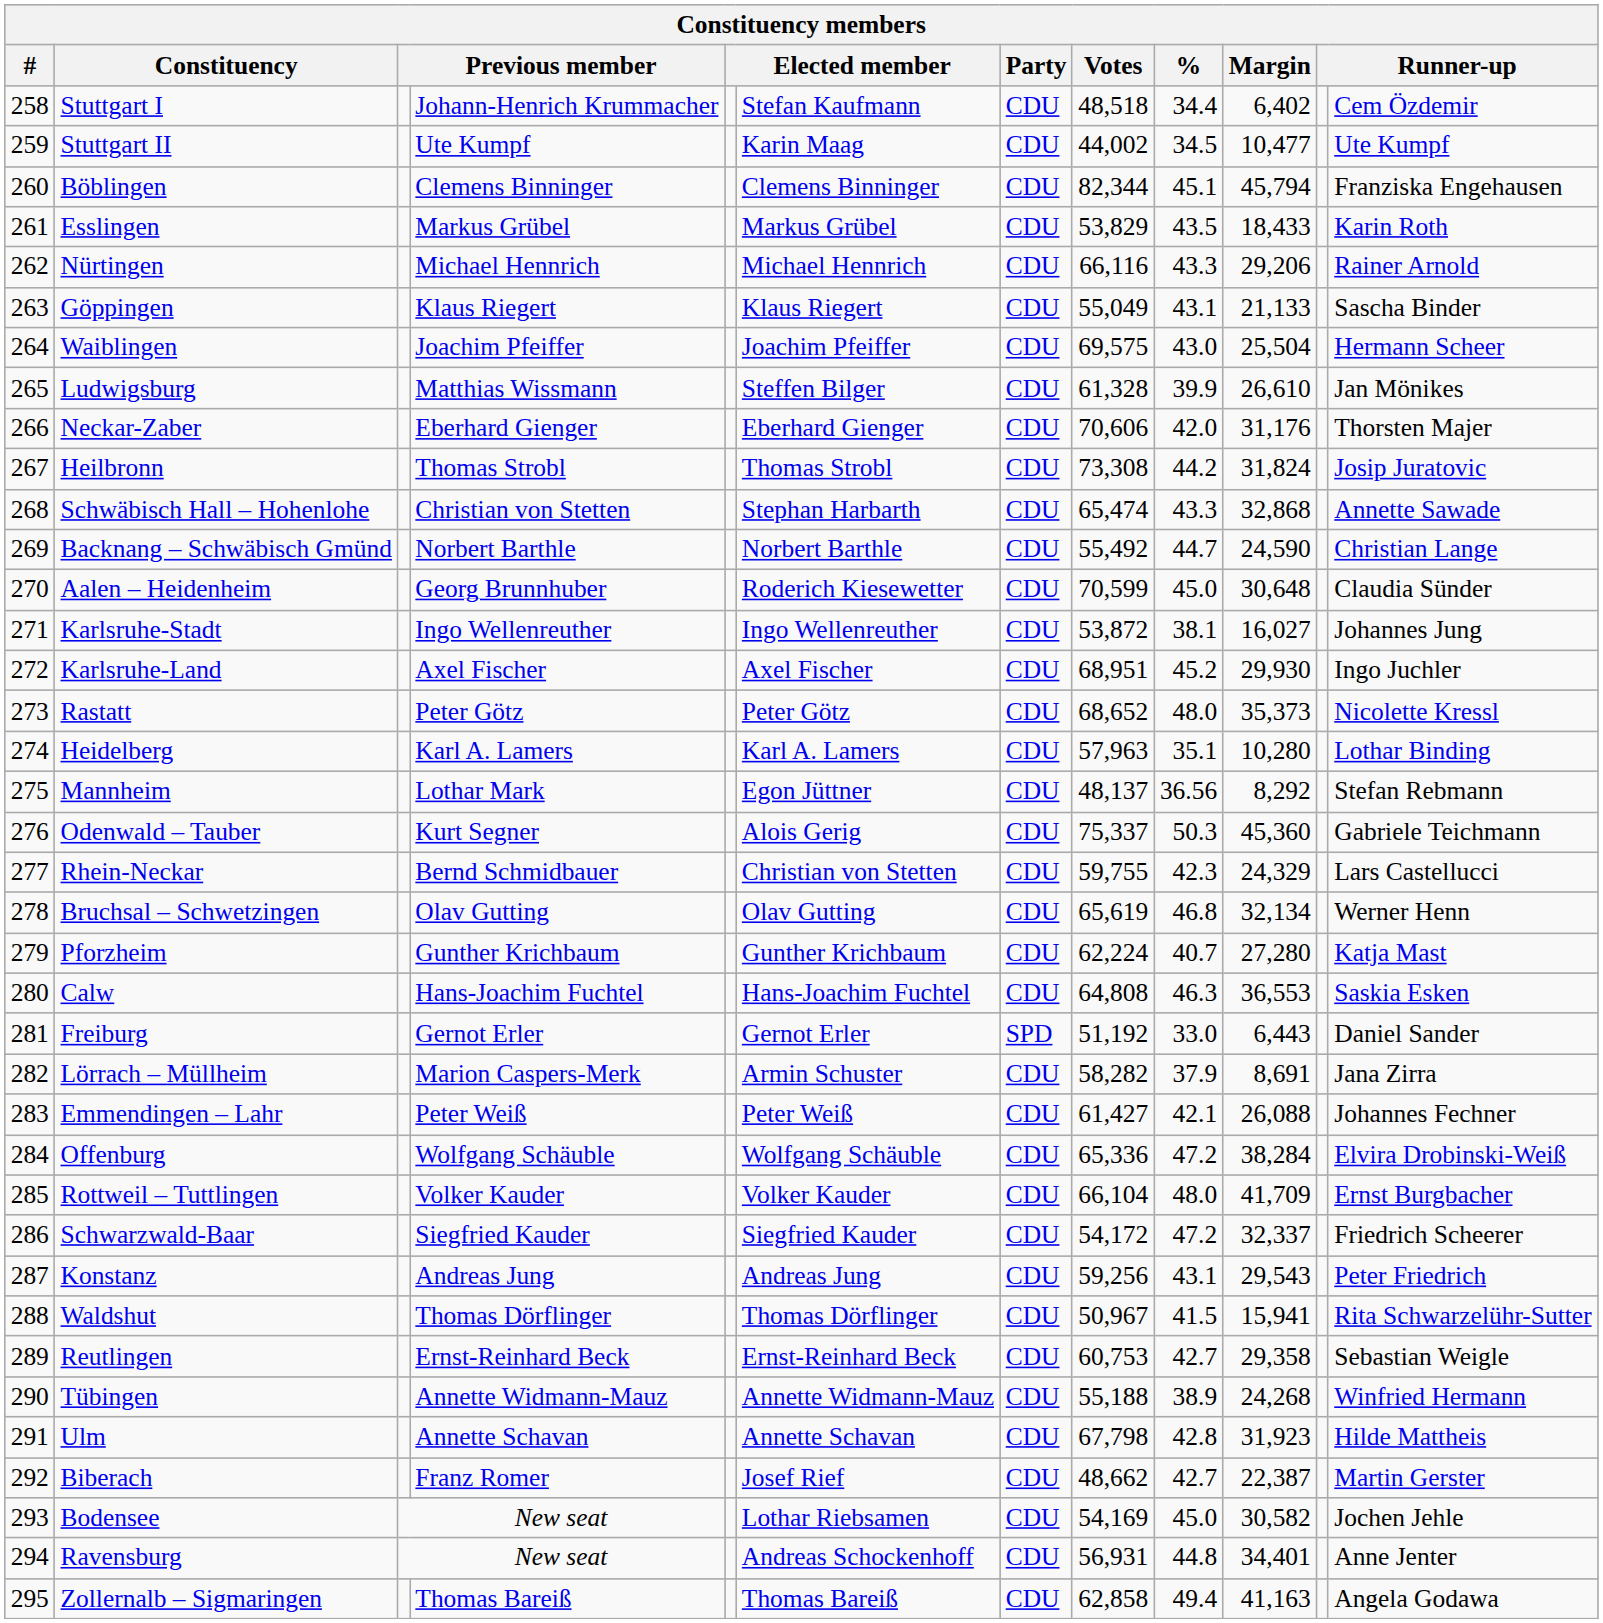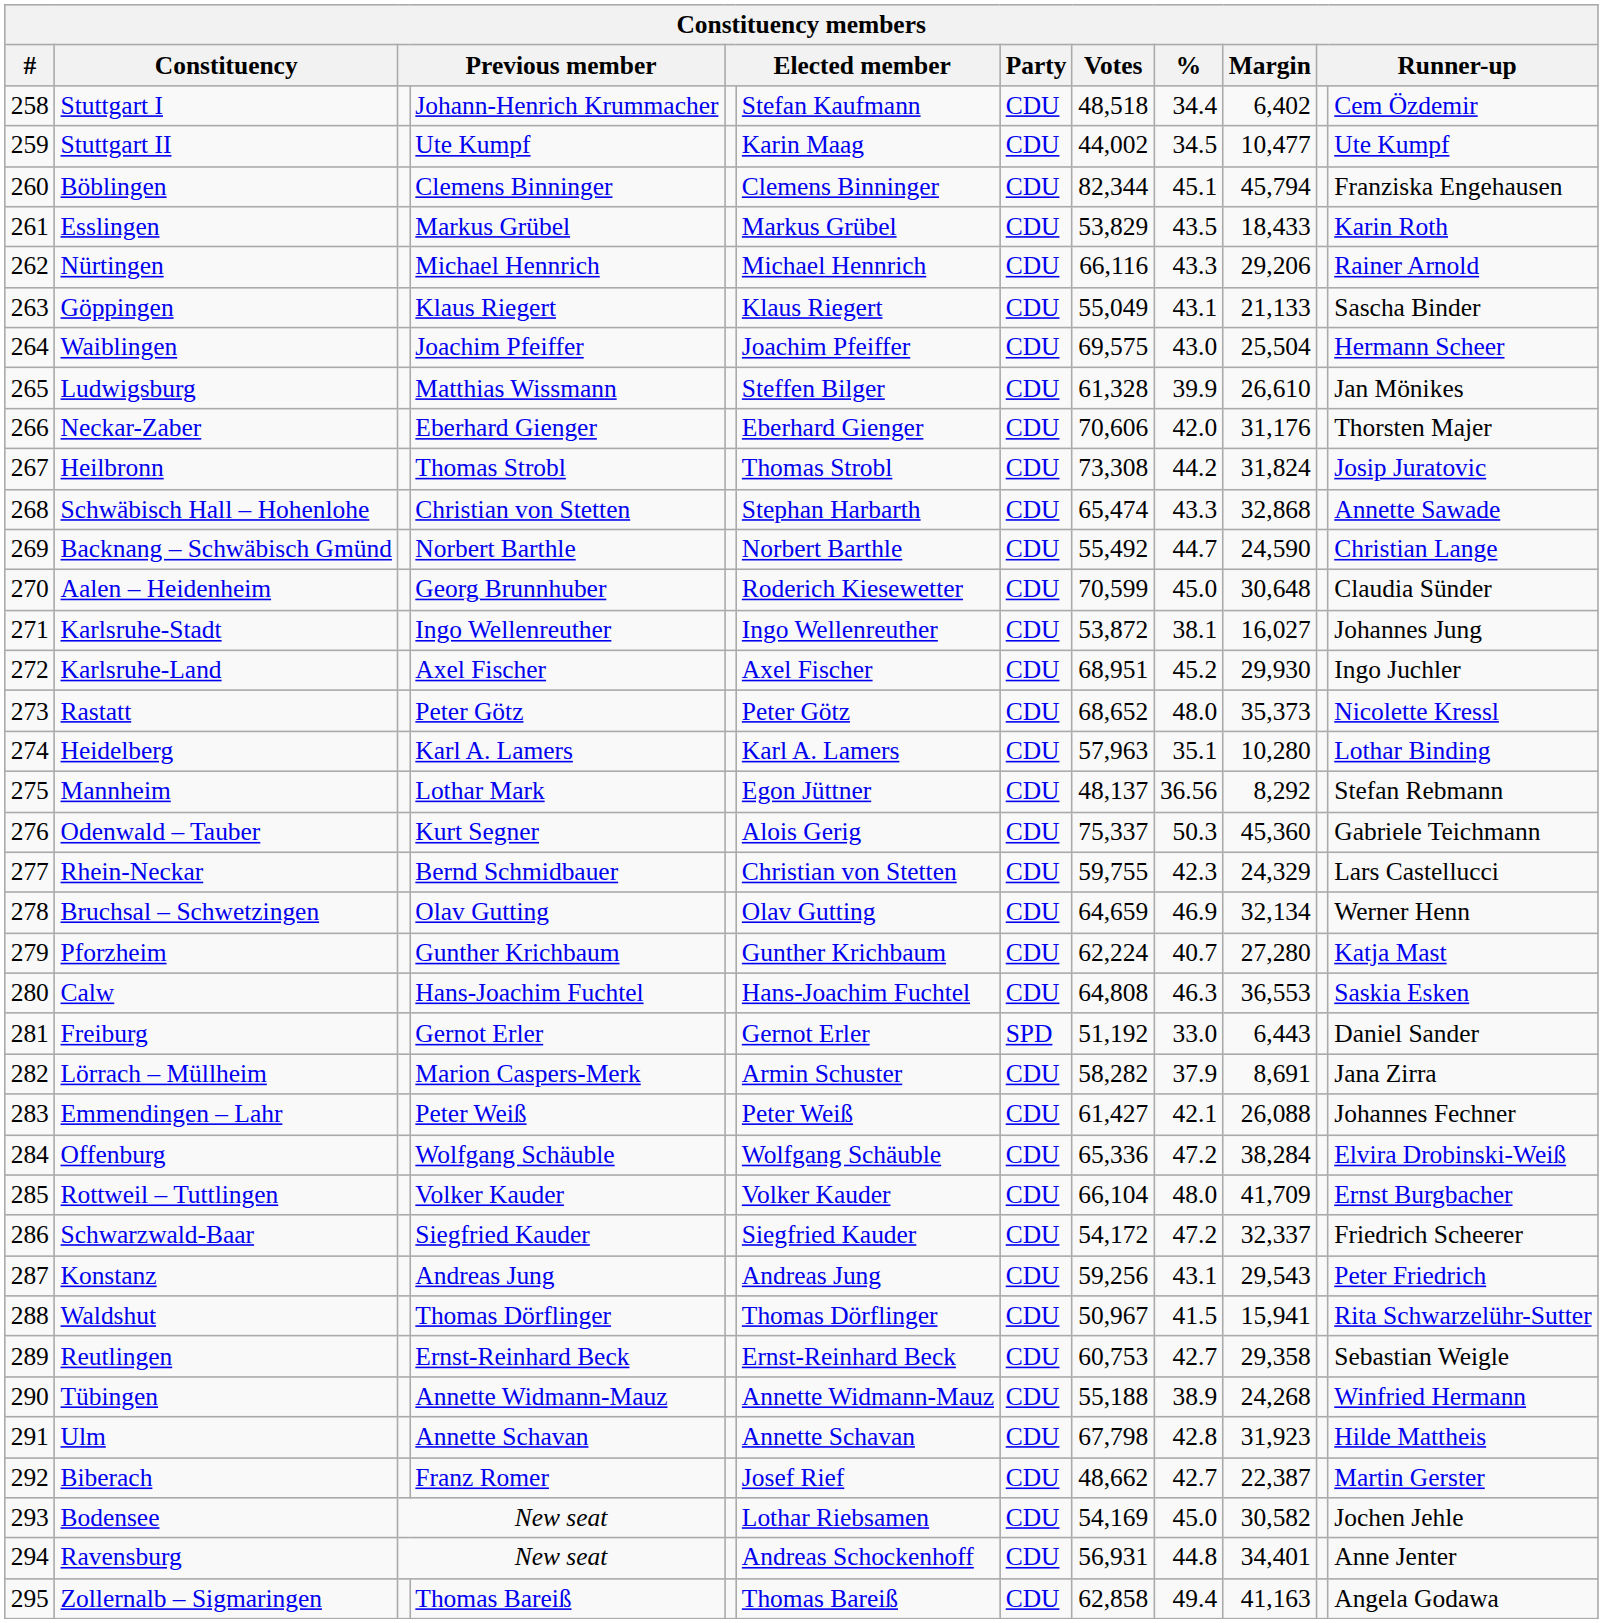(1113, 912) 65,619 -> (1113, 912) 64,659
(1195, 912) 46.8 -> (1195, 912) 46.9
